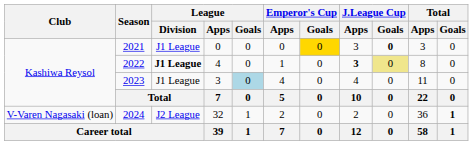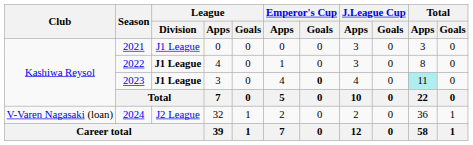(320, 47) gold background -> (320, 47) no background
(390, 47) bold -> (390, 47) normal
(356, 64) bold -> (356, 64) normal
(390, 64) khaki background -> (390, 64) no background
(178, 81) normal -> (178, 81) bold
(248, 81) lightblue background -> (248, 81) no background
(320, 81) normal -> (320, 81) bold
(423, 81) no background -> (423, 81) paleturquoise background
(453, 115) bold -> (453, 115) normal
